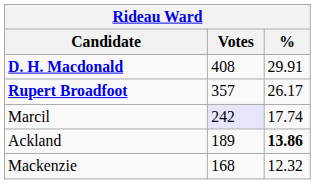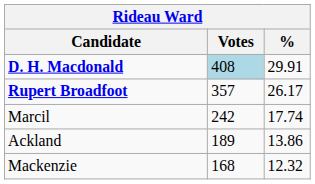(223, 66) no background -> (223, 66) lightblue background
(223, 116) lavender background -> (223, 116) no background
(285, 141) bold -> (285, 141) normal
